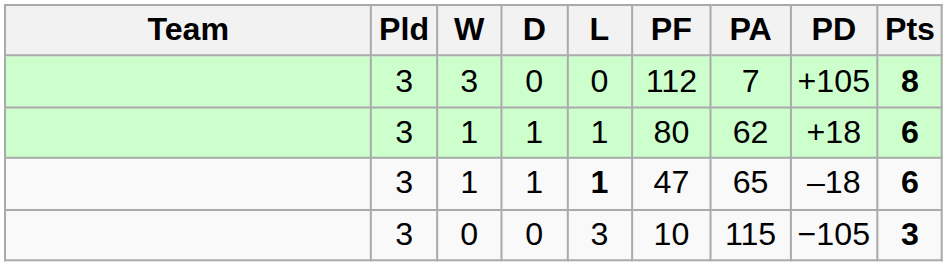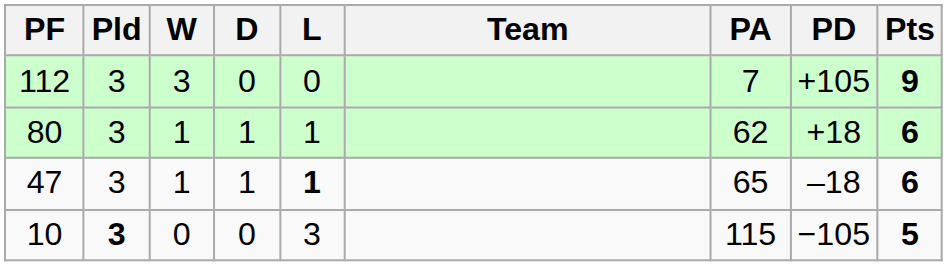columns swapped: (188, 30) <-> (671, 30)
(910, 81) 8 -> (910, 81) 9
(404, 234) normal -> (117, 234) bold
(910, 234) 3 -> (910, 234) 5
